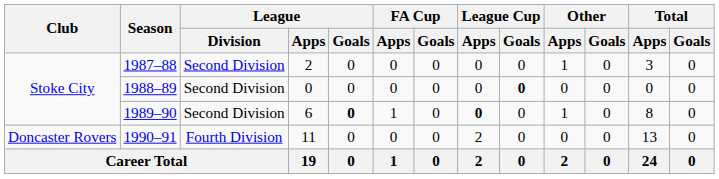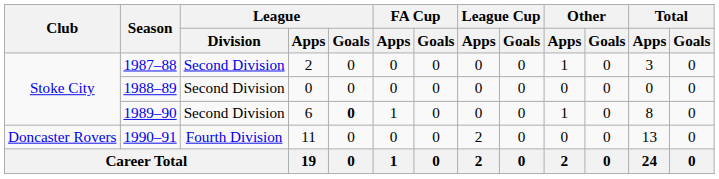(522, 88) bold -> (522, 88) normal
(479, 112) bold -> (479, 112) normal
